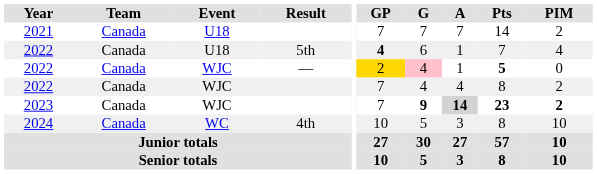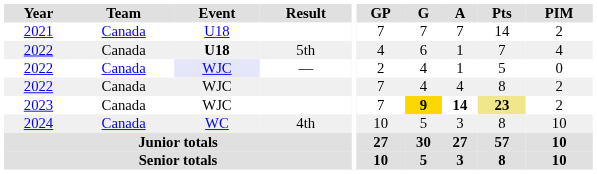(217, 50) normal -> (217, 50) bold
(381, 50) bold -> (381, 50) normal
(217, 68) no background -> (217, 68) lavender background
(381, 68) gold background -> (381, 68) no background
(423, 68) pink background -> (423, 68) no background
(502, 68) bold -> (502, 68) normal
(423, 105) no background -> (423, 105) gold background
(460, 105) lightgrey background -> (460, 105) no background
(502, 105) no background -> (502, 105) khaki background
(559, 105) bold -> (559, 105) normal
